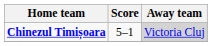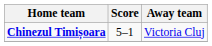(174, 32) lightgrey background -> (174, 32) no background
